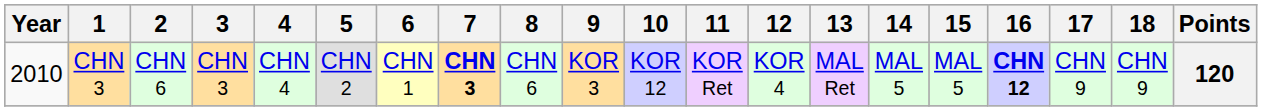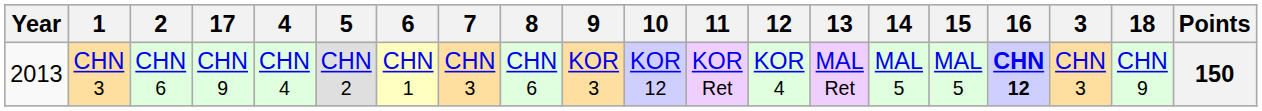columns swapped: (223, 24) <-> (1081, 24)
(36, 74) 2010 -> (36, 74) 2013
(470, 74) bold -> (470, 74) normal
(1215, 74) 120 -> (1215, 74) 150
